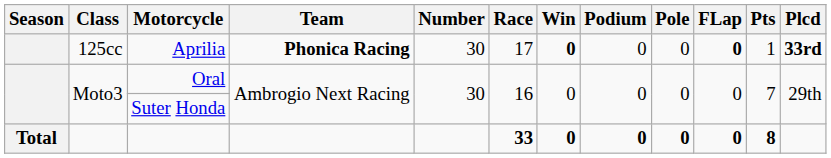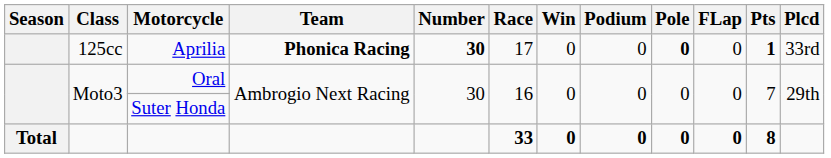(476, 49) normal -> (476, 49) bold
(571, 49) bold -> (571, 49) normal
(685, 49) normal -> (685, 49) bold
(737, 49) bold -> (737, 49) normal
(771, 49) normal -> (771, 49) bold
(803, 49) bold -> (802, 49) normal
